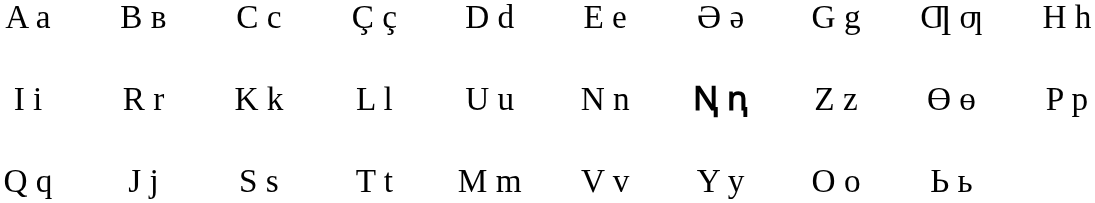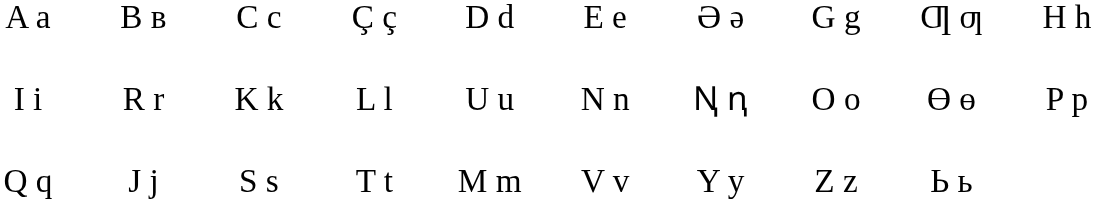(721, 99) bold -> (721, 99) normal
(836, 99) Z z -> (836, 99) O o
(836, 182) O o -> (836, 182) Z z
